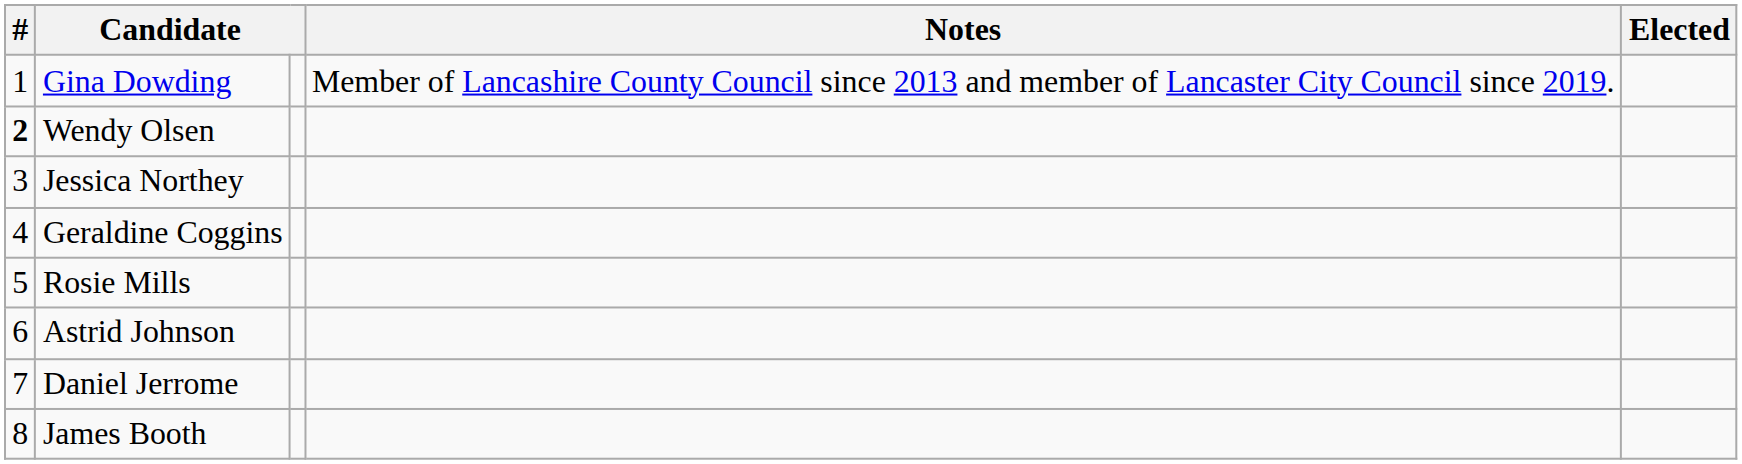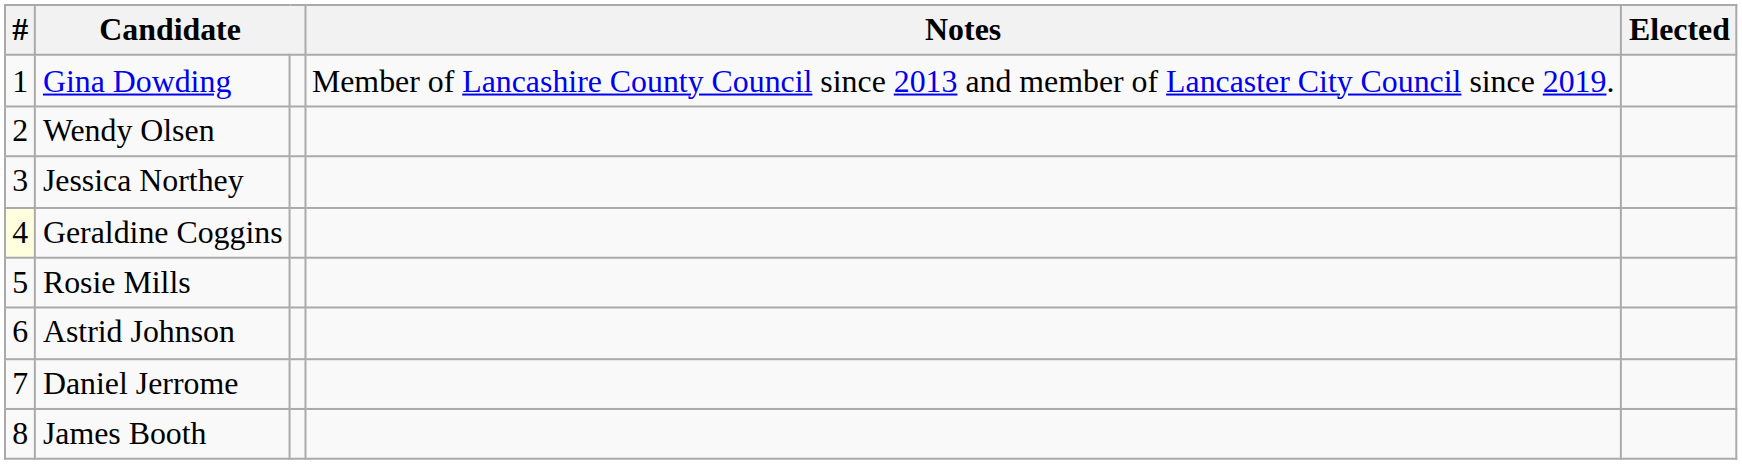(20, 130) bold -> (20, 130) normal
(20, 231) no background -> (20, 231) lightyellow background
